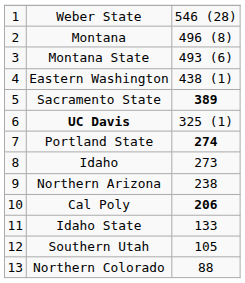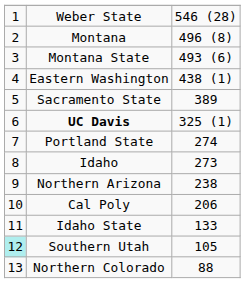(206, 100) bold -> (206, 100) normal
(206, 142) bold -> (206, 142) normal
(206, 205) bold -> (206, 205) normal
(15, 247) no background -> (15, 247) paleturquoise background
